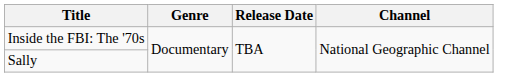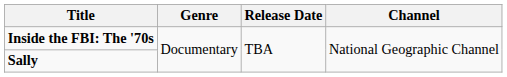(76, 38) normal -> (81, 38) bold
(22, 60) normal -> (23, 60) bold
